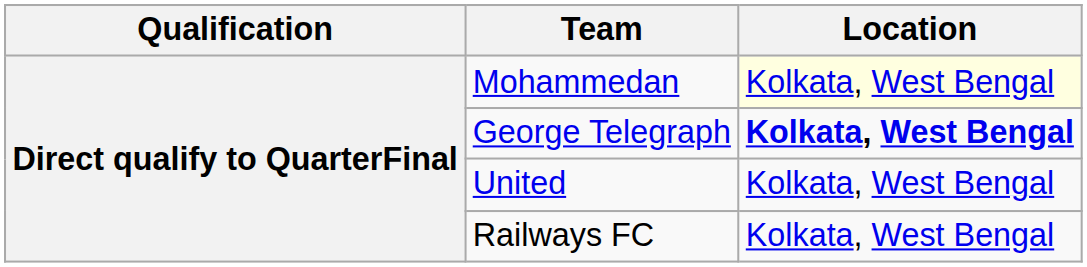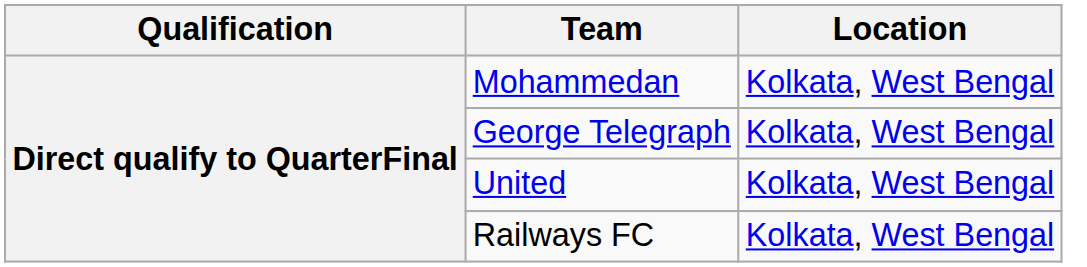(900, 81) lightyellow background -> (900, 81) no background
(910, 132) bold -> (900, 132) normal
